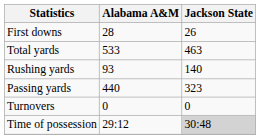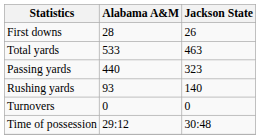rows swapped: (41, 69) <-> (39, 87)
(198, 124) lightgrey background -> (198, 124) no background
